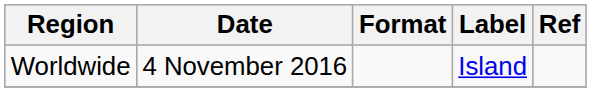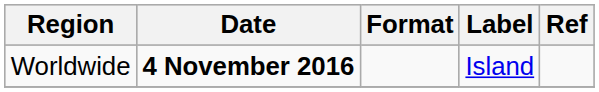(245, 65) normal -> (248, 65) bold
